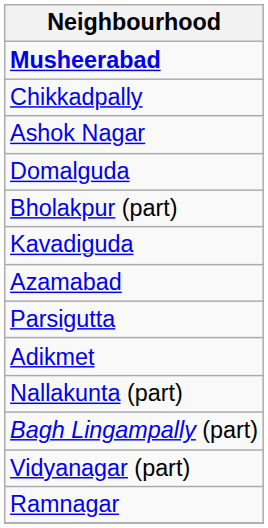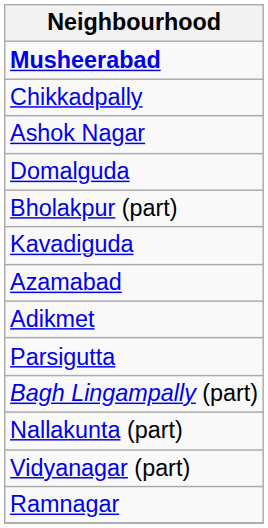(63, 319) Parsigutta -> (52, 319) Adikmet
(52, 356) Adikmet -> (63, 356) Parsigutta
(96, 393) Nallakunta (part) -> (134, 393) Bagh Lingampally (part)
(134, 430) Bagh Lingampally (part) -> (96, 430) Nallakunta (part)
